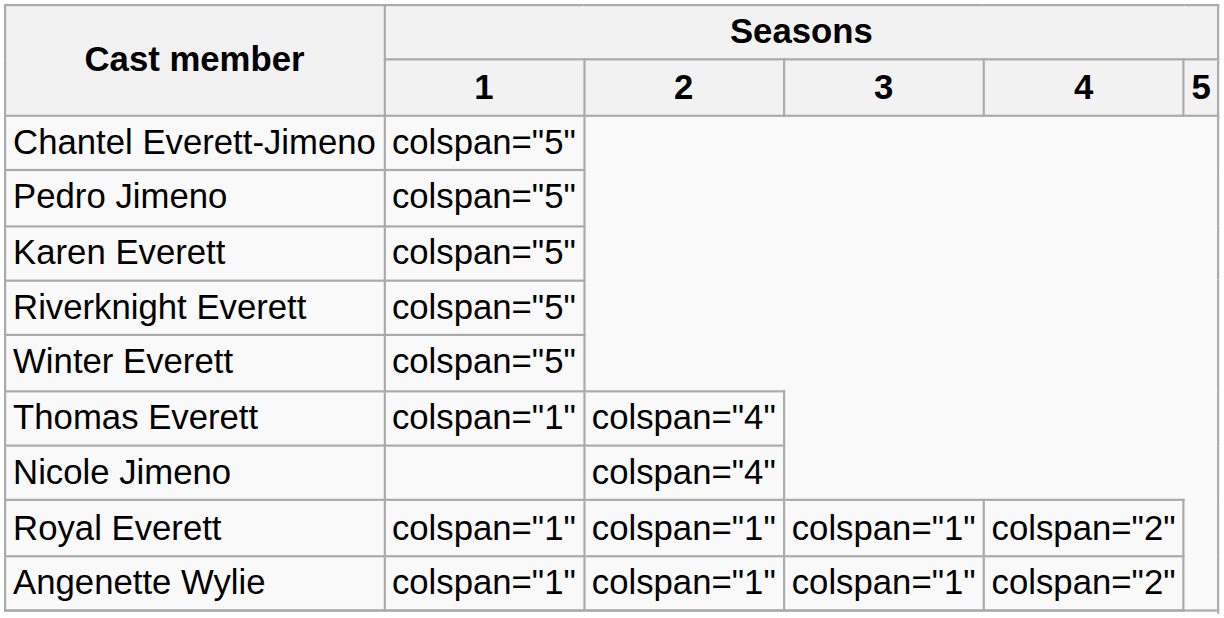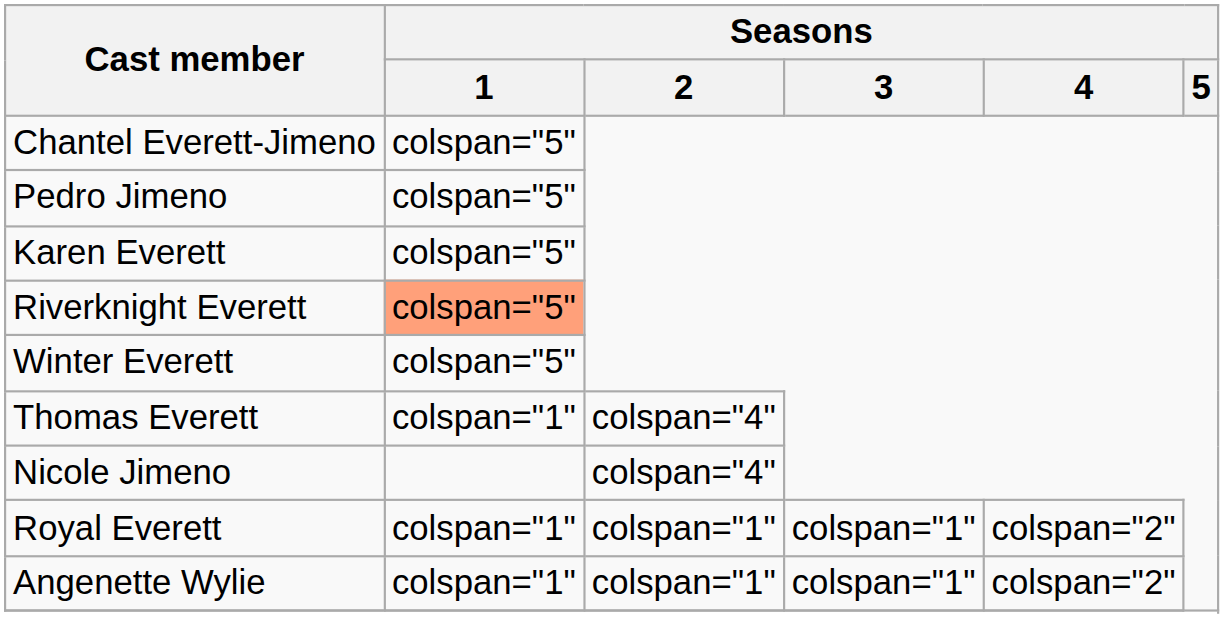(484, 307) no background -> (484, 307) lightsalmon background
